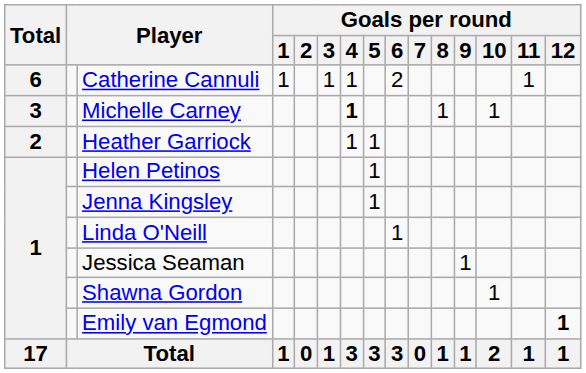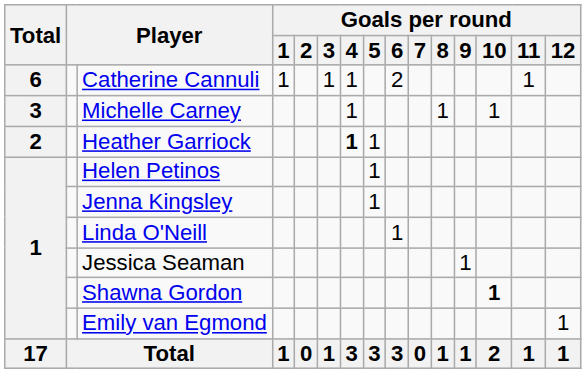(352, 111) bold -> (352, 111) normal
(352, 141) normal -> (352, 141) bold
(494, 293) normal -> (494, 293) bold
(563, 323) bold -> (563, 323) normal
